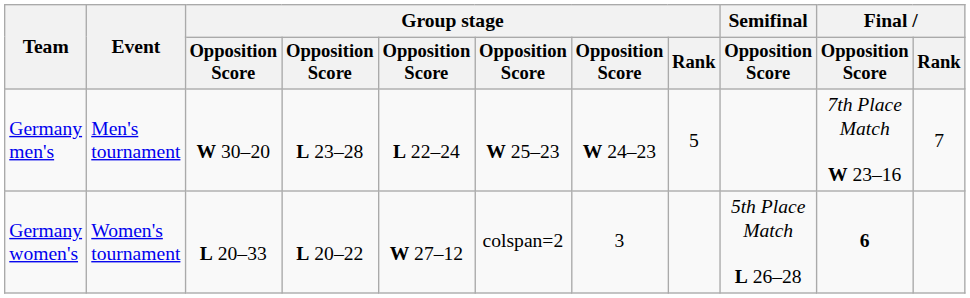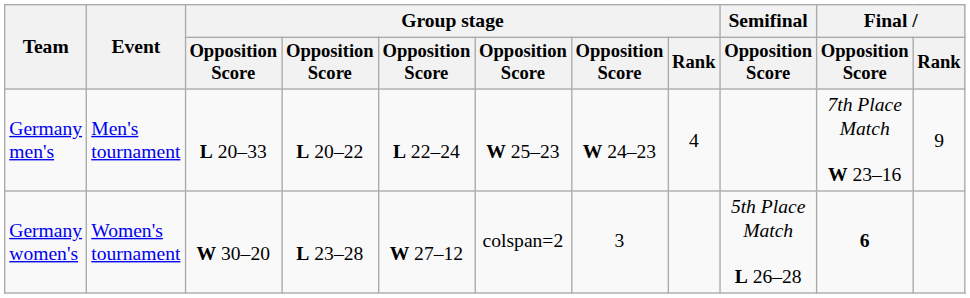(233, 151) W 30–20 -> (233, 151) L 20–33
(330, 151) L 23–28 -> (330, 151) L 20–22
(694, 140) 5 -> (694, 140) 4
(939, 140) 7 -> (939, 140) 9
(233, 253) L 20–33 -> (233, 253) W 30–20
(330, 253) L 20–22 -> (330, 253) L 23–28
